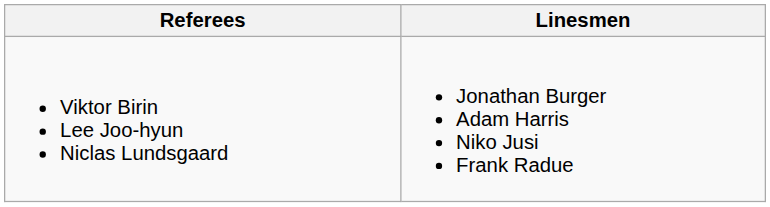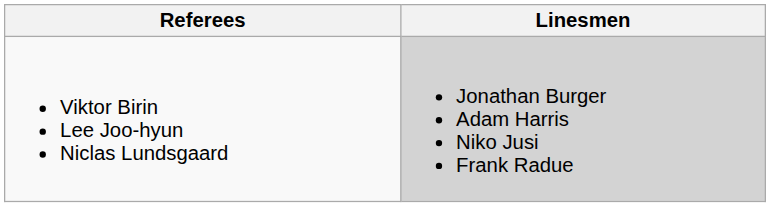(583, 130) no background -> (583, 130) lightgrey background
